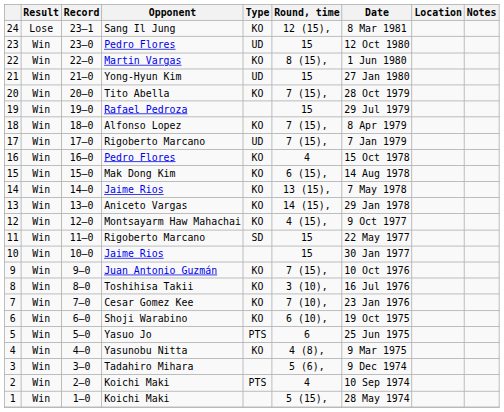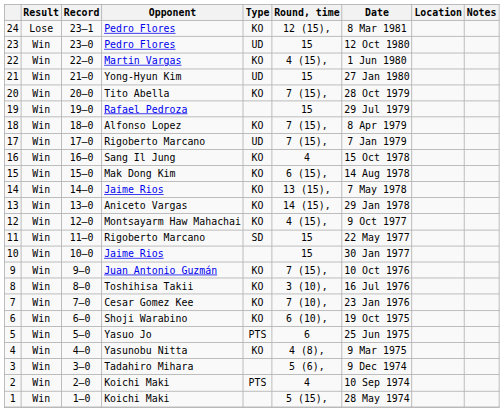(140, 29) Sang Il Jung -> (140, 29) Pedro Flores
(307, 61) 8 (15), -> (307, 61) 4 (15),
(140, 157) Pedro Flores -> (140, 157) Sang Il Jung
